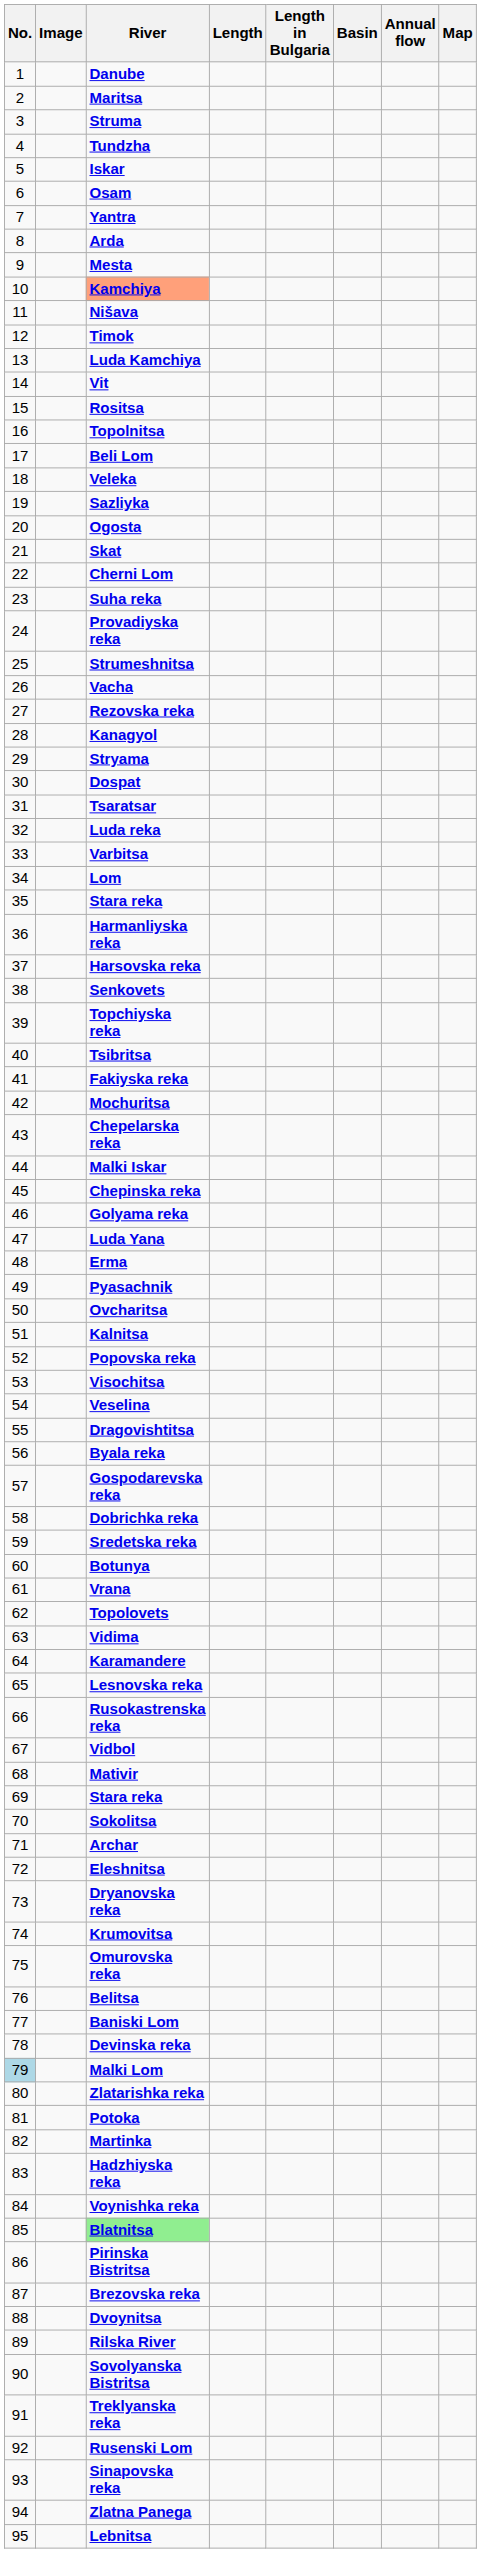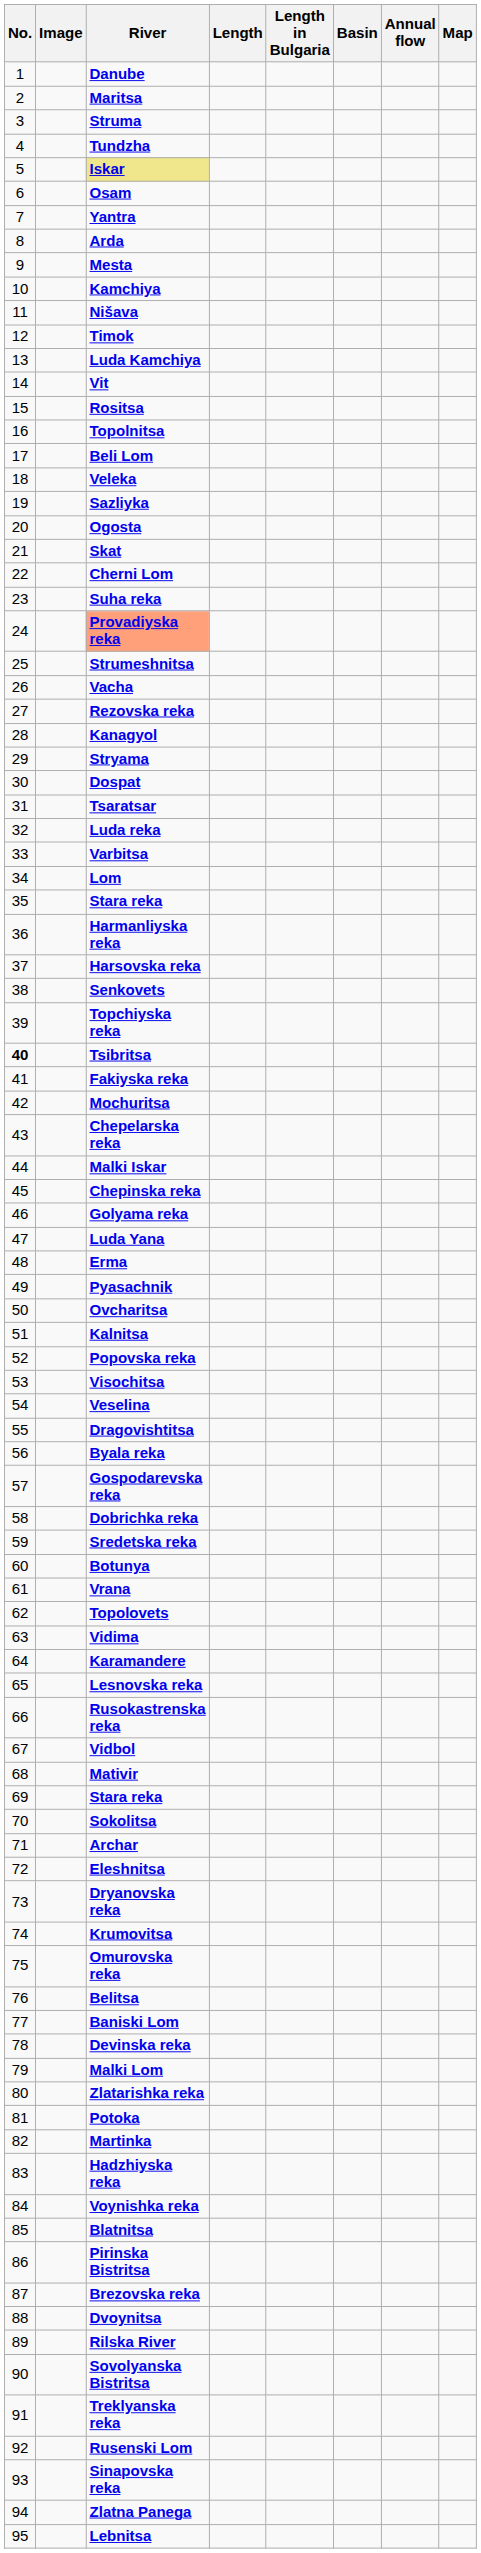(107, 169) no background -> (107, 169) khaki background
(125, 288) lightsalmon background -> (125, 288) no background
(134, 631) no background -> (134, 631) lightsalmon background
(20, 1055) normal -> (20, 1055) bold
(20, 2069) lightblue background -> (20, 2069) no background
(121, 2230) lightgreen background -> (121, 2230) no background
